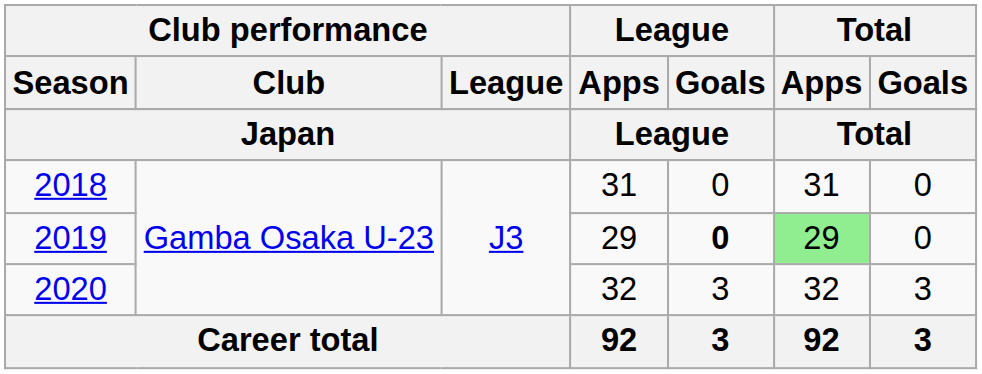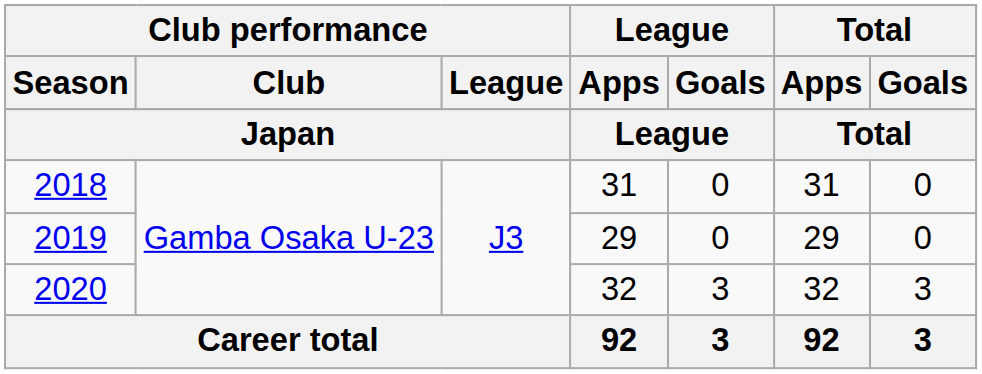(720, 237) bold -> (720, 237) normal
(822, 237) lightgreen background -> (822, 237) no background
